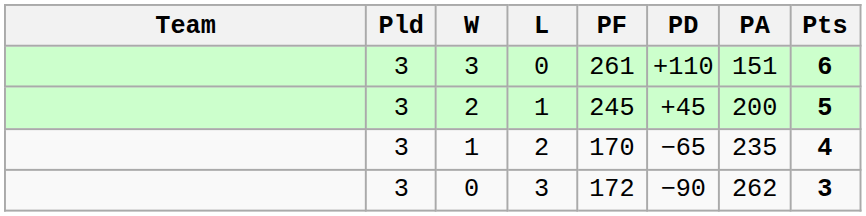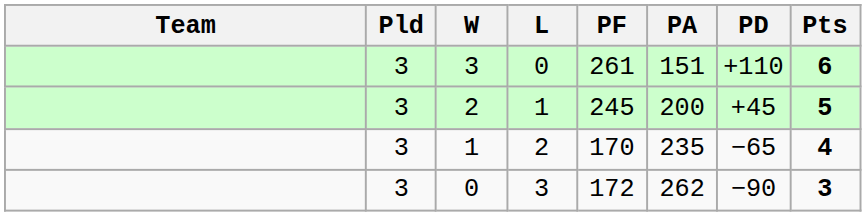columns swapped: (755, 26) <-> (683, 26)
